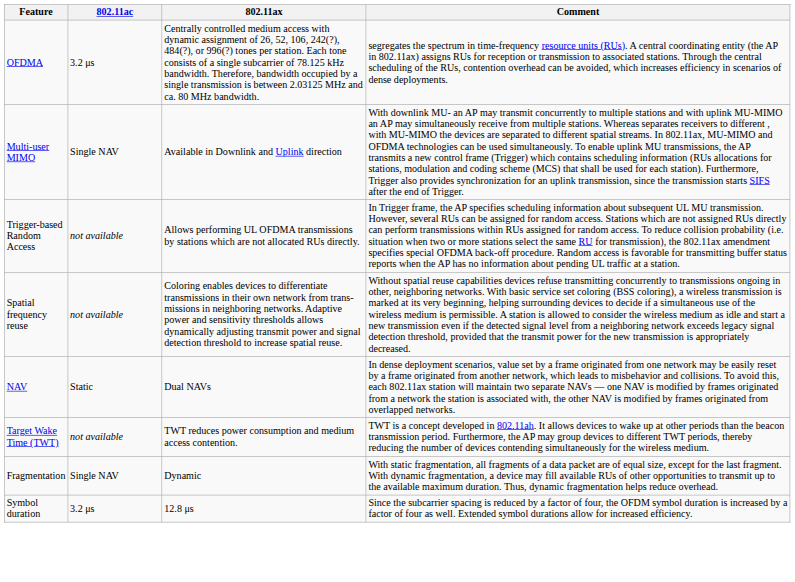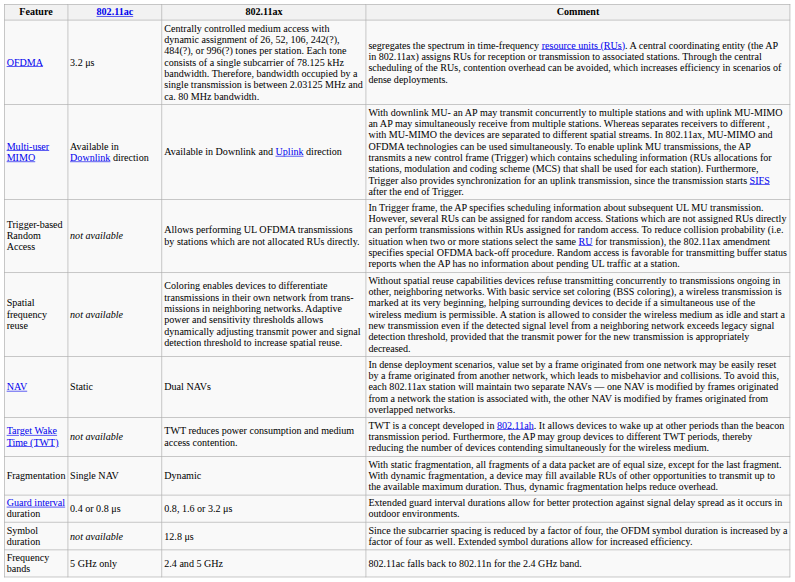(94, 152) Single NAV -> (109, 152) Available in Downlink direction
+ row: (36, 508)
(82, 508) 3.2 μs -> (97, 536) not available
+ row: (28, 563)
